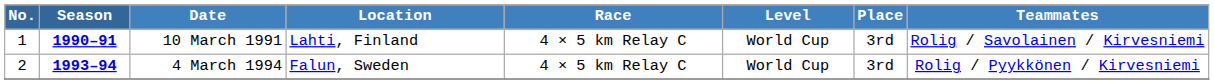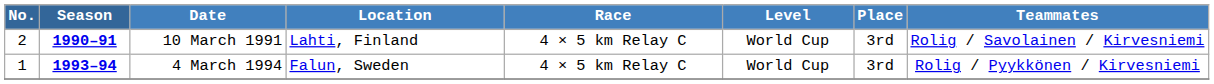(22, 42) 1 -> (22, 42) 2
(22, 67) 2 -> (22, 67) 1
